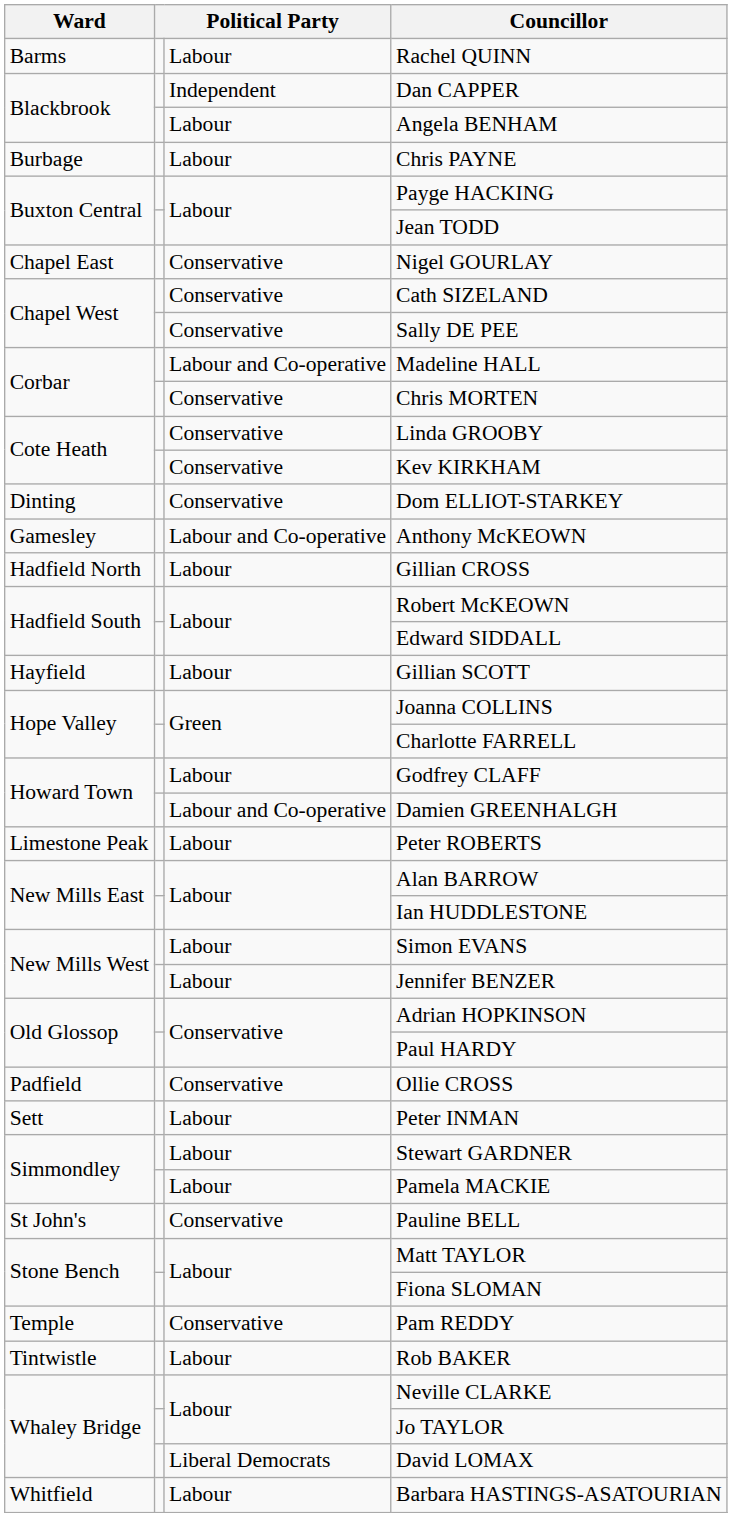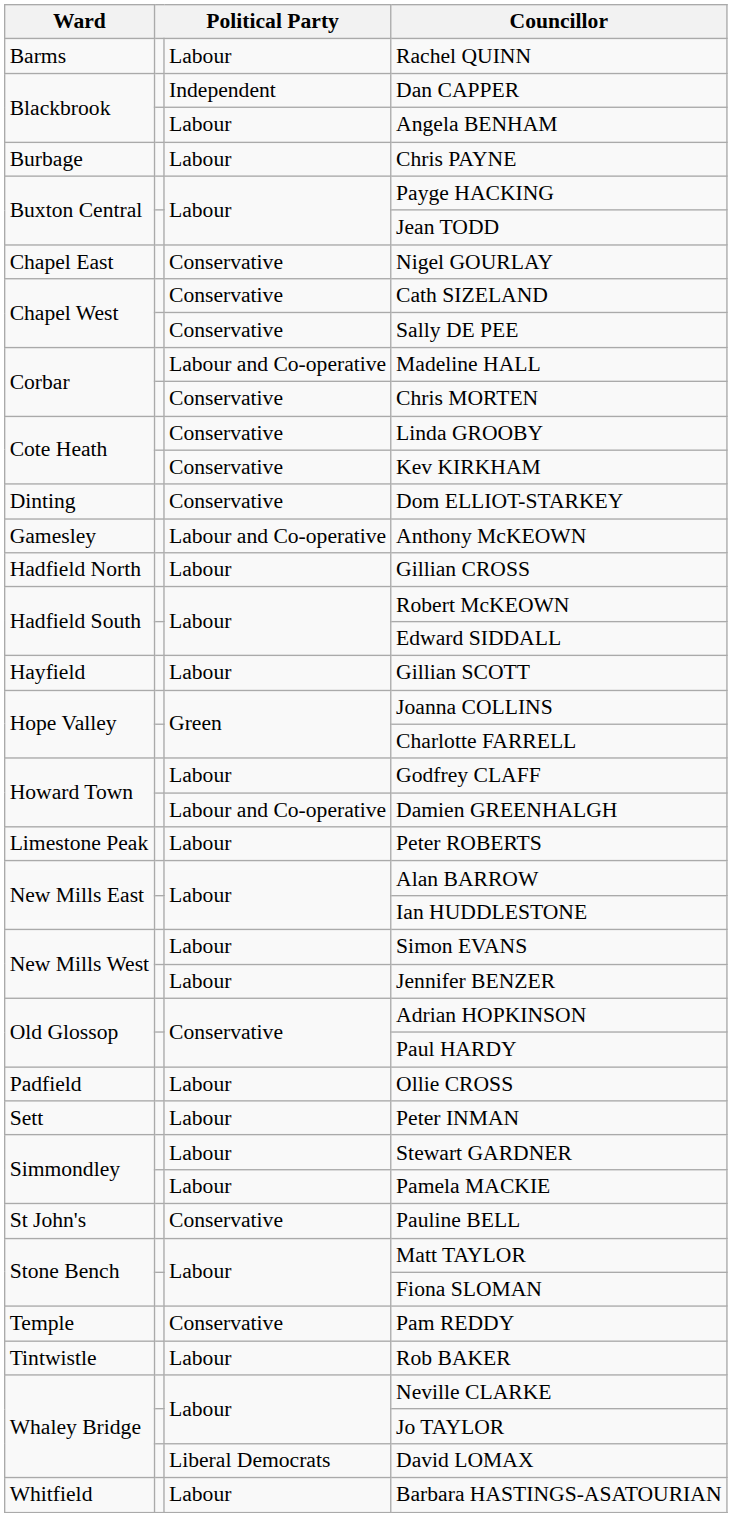(226, 1083) Conservative -> (200, 1083) Labour
